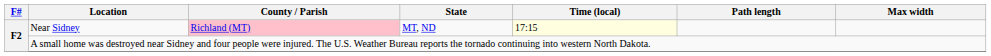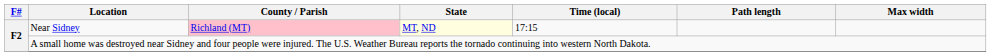(419, 28) no background -> (419, 28) lightyellow background
(526, 28) lightyellow background -> (526, 28) no background
